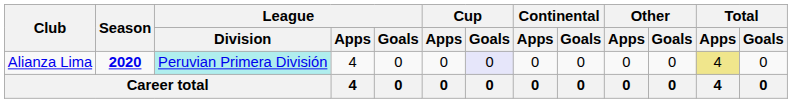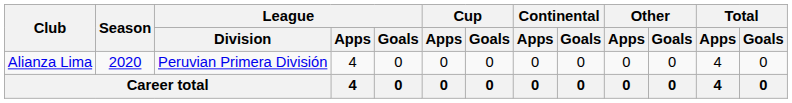(125, 62) bold -> (125, 62) normal
(243, 62) paleturquoise background -> (243, 62) no background
(490, 62) lavender background -> (490, 62) no background
(718, 62) khaki background -> (718, 62) no background
